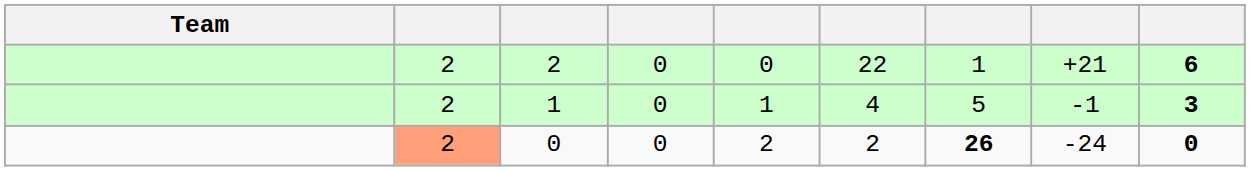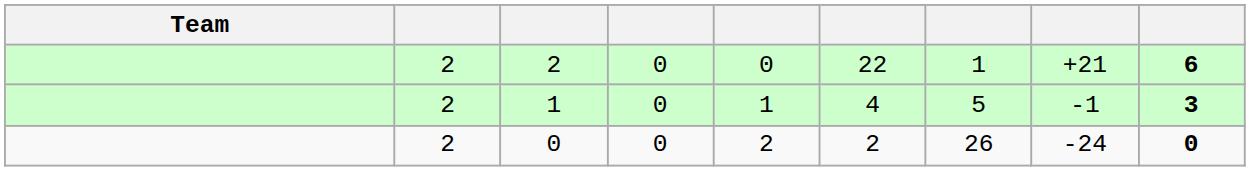(448, 145) lightsalmon background -> (448, 145) no background
(979, 145) bold -> (979, 145) normal
